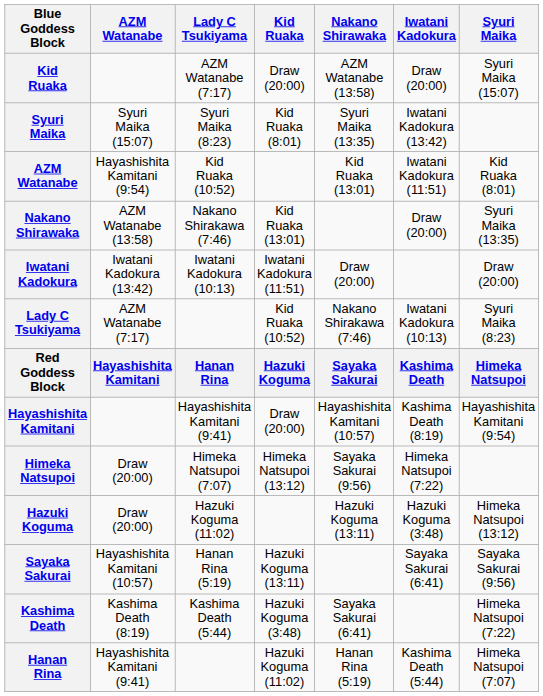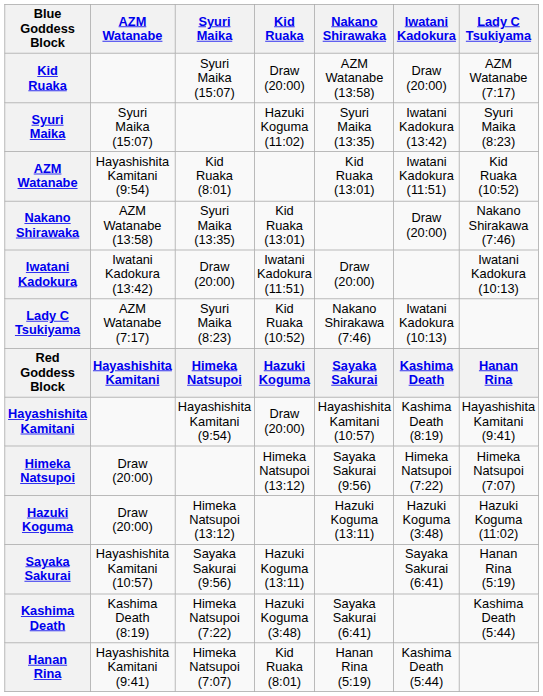columns swapped: (498, 29) <-> (214, 29)
(284, 127) Kid Ruaka (8:01) -> (284, 127) Hazuki Koguma (11:02)
(284, 667) Hazuki Koguma (11:02) -> (284, 667) Kid Ruaka (8:01)
